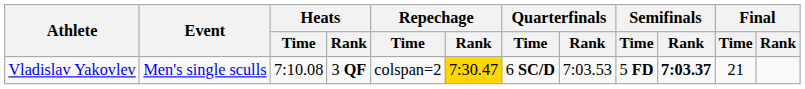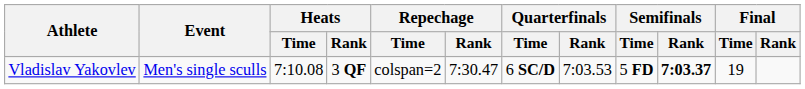(474, 70) gold background -> (474, 70) no background
(736, 70) 21 -> (736, 70) 19
